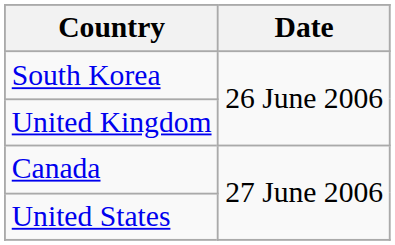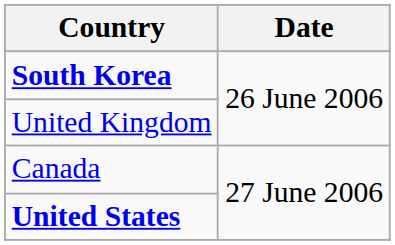(86, 74) normal -> (92, 74) bold
(91, 215) normal -> (96, 215) bold
